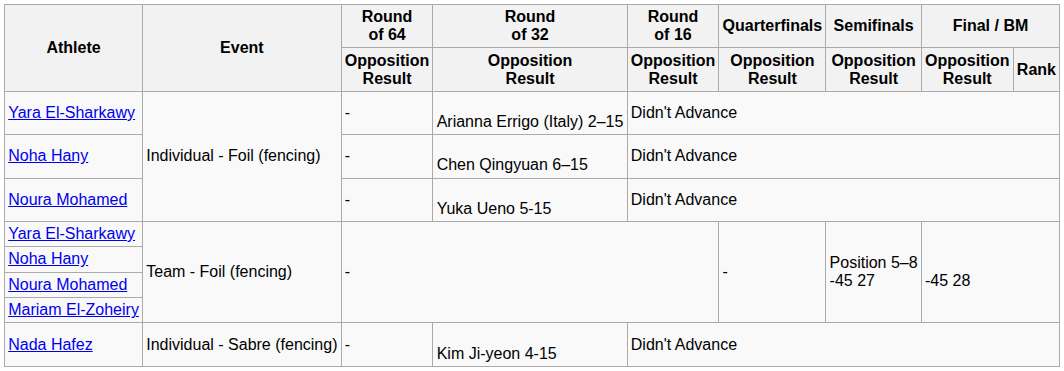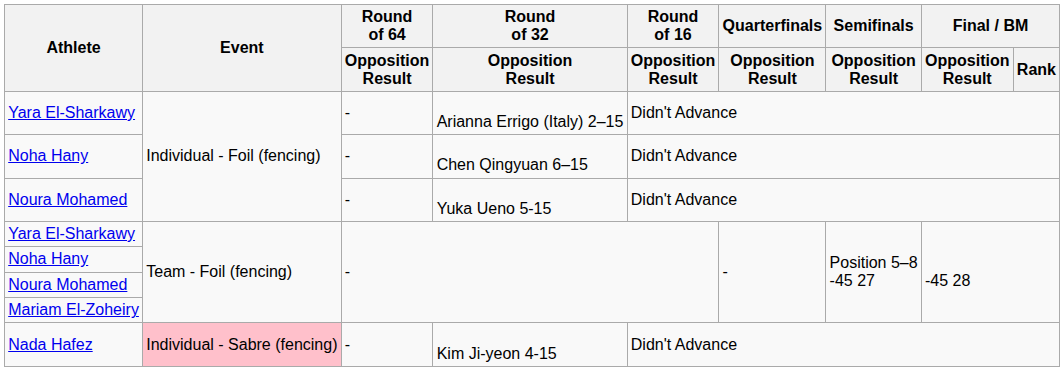(242, 344) no background -> (242, 344) pink background
